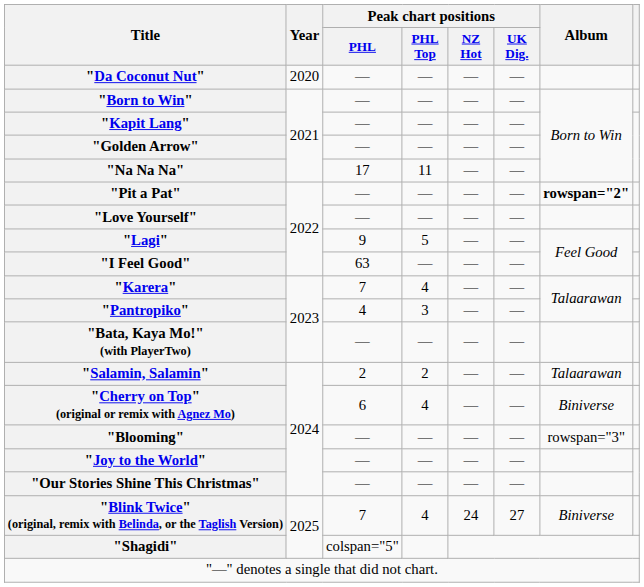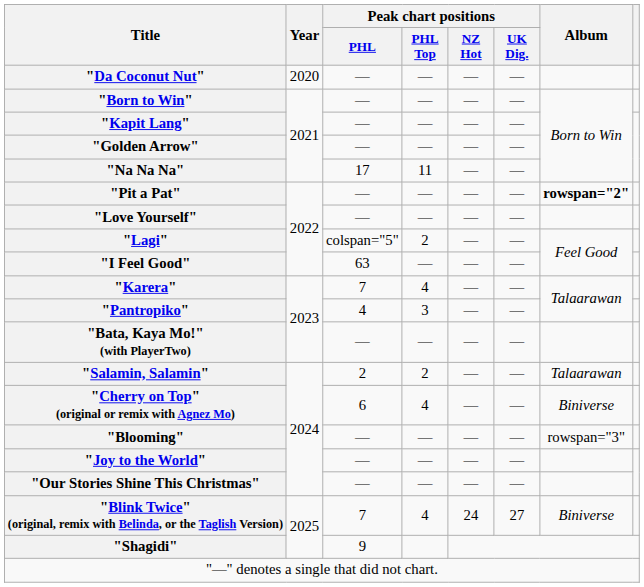(362, 240) 9 -> (362, 240) colspan="5"
(425, 240) 5 -> (425, 240) 2
(362, 546) colspan="5" -> (362, 546) 9
